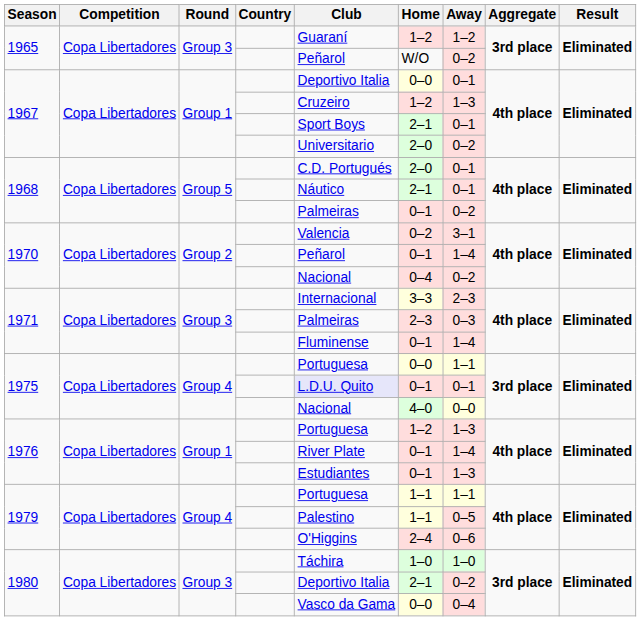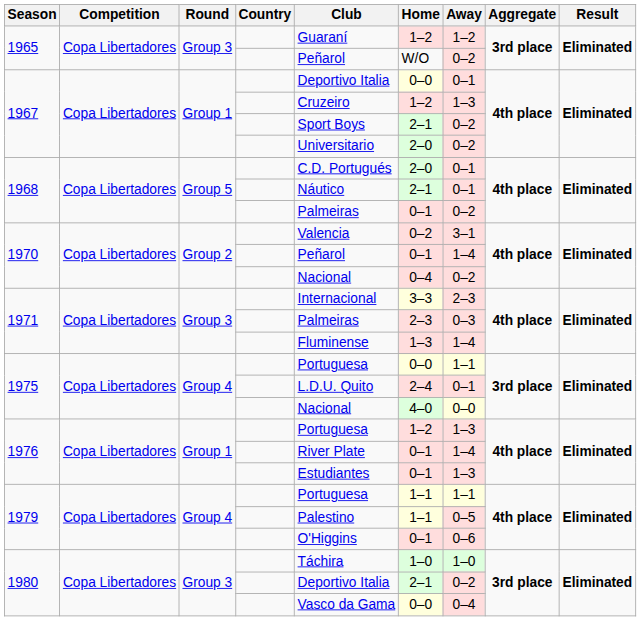(464, 124) 0–1 -> (464, 124) 0–2
(421, 342) 0–1 -> (421, 342) 1–3
(335, 386) lavender background -> (335, 386) no background
(421, 386) 0–1 -> (421, 386) 2–4
(421, 539) 2–4 -> (421, 539) 0–1
